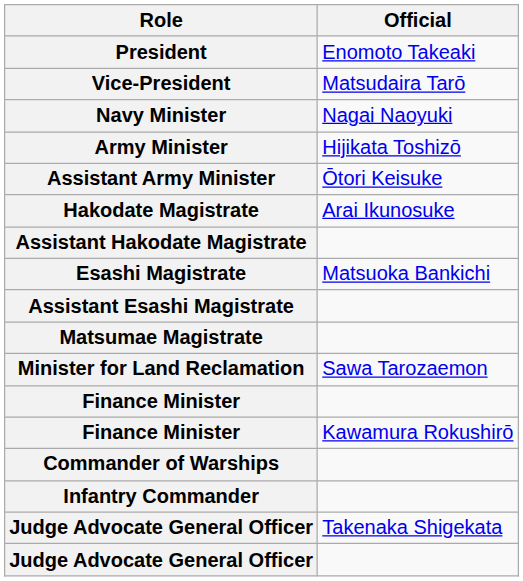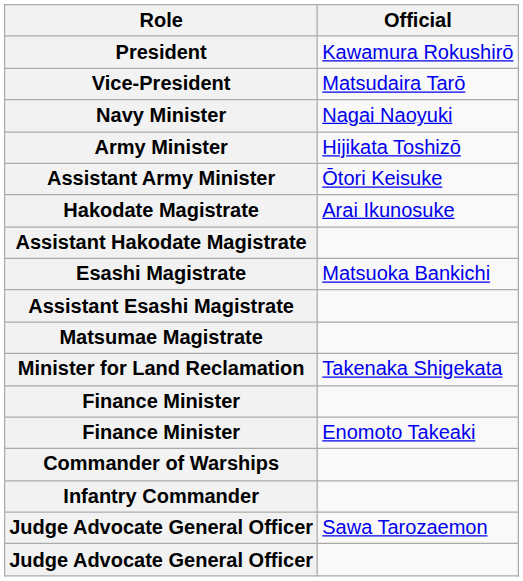(399, 52) Enomoto Takeaki -> (418, 52) Kawamura Rokushirō
(405, 369) Sawa Tarozaemon -> (412, 369) Takenaka Shigekata
(418, 432) Kawamura Rokushirō -> (399, 432) Enomoto Takeaki
(412, 527) Takenaka Shigekata -> (405, 527) Sawa Tarozaemon
